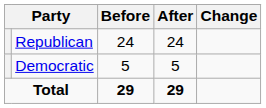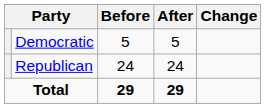rows swapped: (54, 41) <-> (54, 66)
